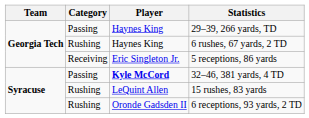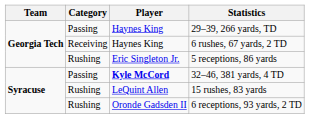(84, 43) Rushing -> (88, 43) Receiving
(88, 59) Receiving -> (84, 59) Rushing
